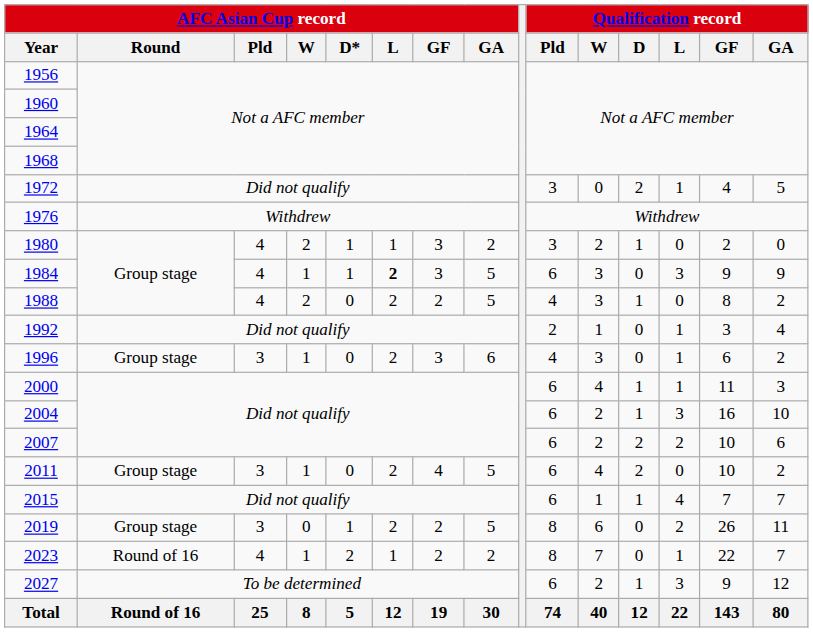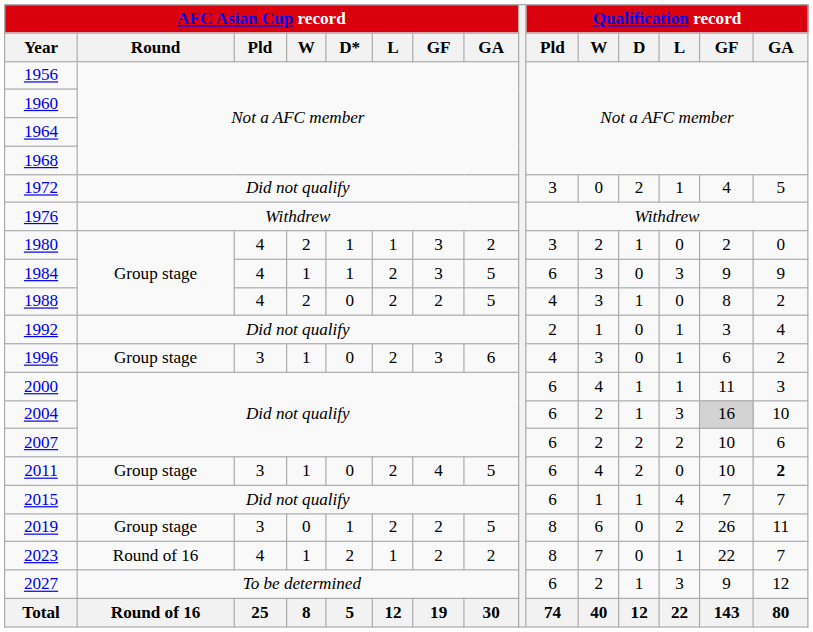(393, 273) bold -> (393, 273) normal
(727, 414) no background -> (727, 414) lightgrey background
(781, 471) normal -> (781, 471) bold
